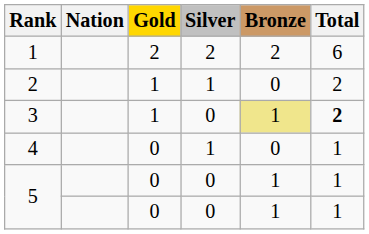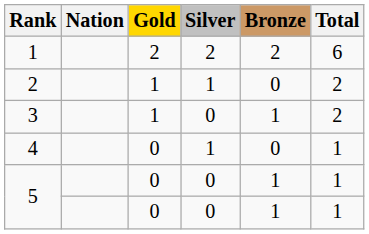(275, 116) khaki background -> (275, 116) no background
(337, 116) bold -> (337, 116) normal
